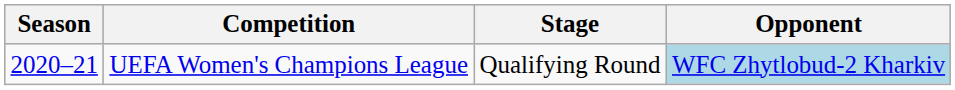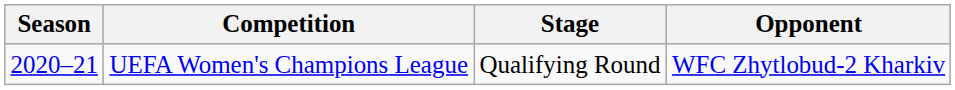(809, 63) lightblue background -> (809, 63) no background
